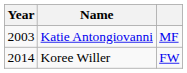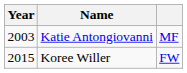(21, 57) 2014 -> (21, 57) 2015
